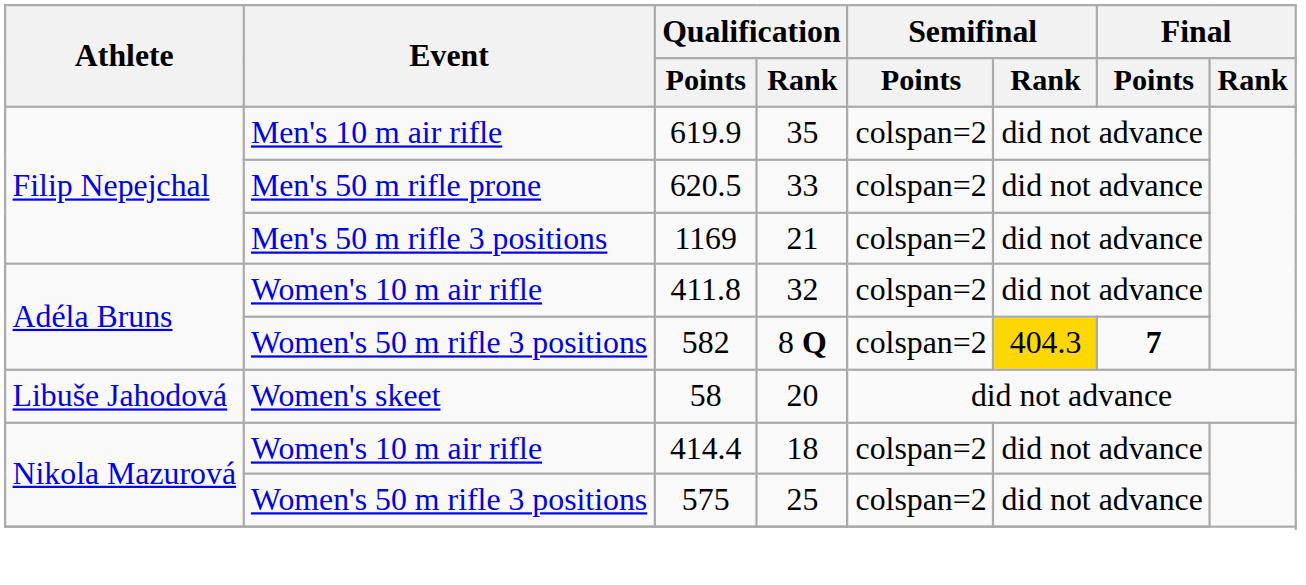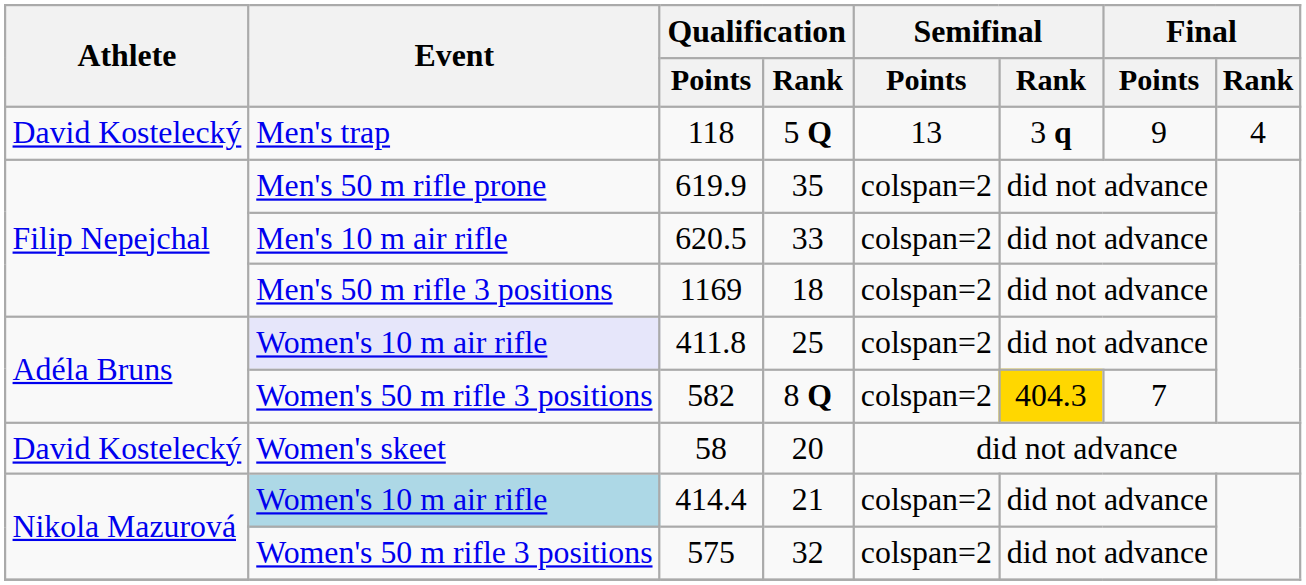+ row: (711, 133)
(377, 133) Men's 10 m air rifle -> (401, 185) Men's 50 m rifle prone
(396, 185) Men's 50 m rifle prone -> (382, 238) Men's 10 m air rifle
(802, 238) 21 -> (808, 290) 18
(396, 290) no background -> (402, 343) lavender background
(802, 290) 32 -> (808, 343) 25
(1154, 343) bold -> (1159, 395) normal
(120, 395) Libuše Jahodová -> (127, 448) David Kostelecký
(396, 448) no background -> (402, 500) lightblue background
(802, 448) 18 -> (808, 500) 21
(802, 500) 25 -> (808, 553) 32
